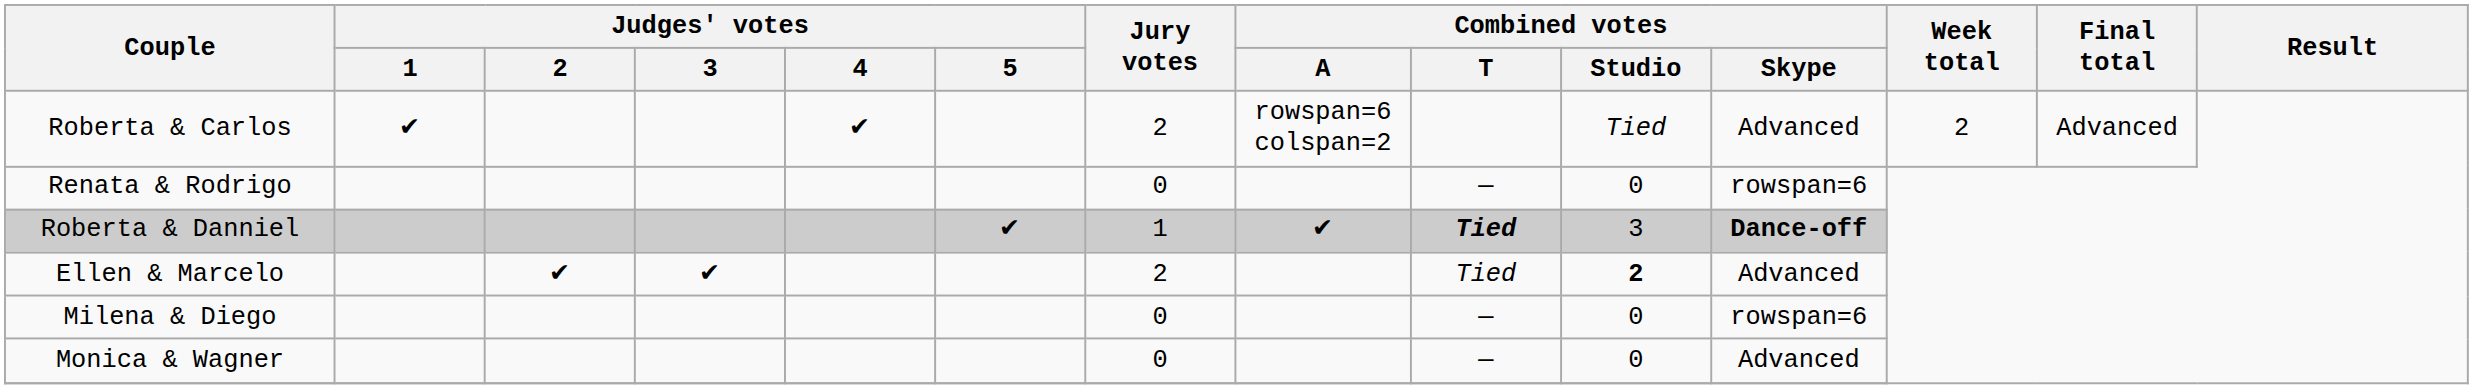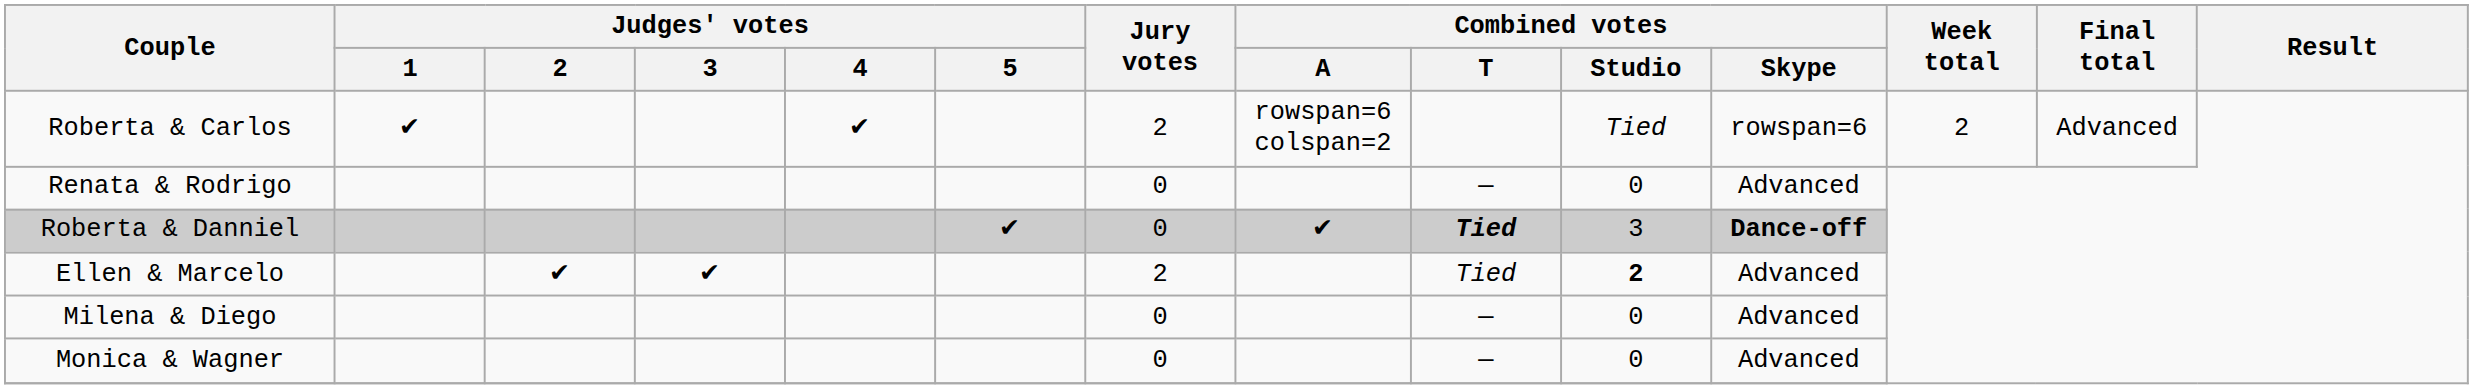(1799, 128) Advanced -> (1799, 128) rowspan=6
(1799, 187) rowspan=6 -> (1799, 187) Advanced
(1160, 230) 1 -> (1160, 230) 0
(1799, 316) rowspan=6 -> (1799, 316) Advanced
